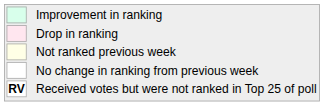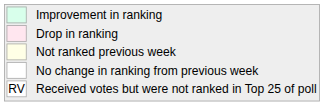(17, 89) bold -> (17, 89) normal
